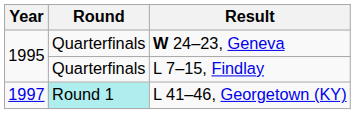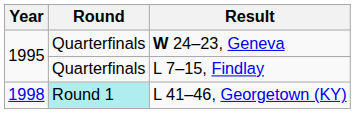(26, 95) 1997 -> (26, 95) 1998
